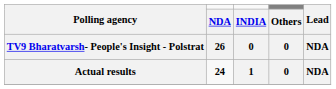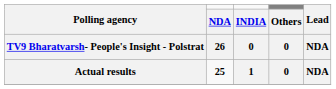(220, 72) 24 -> (220, 72) 25
